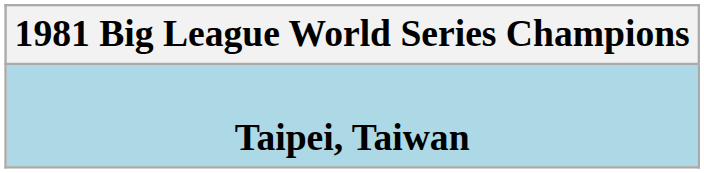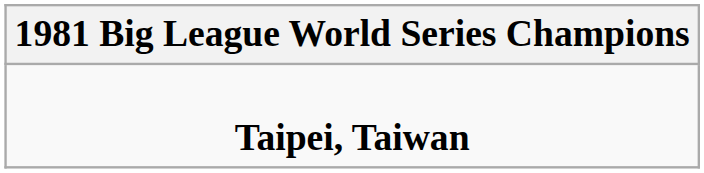(352, 136) lightblue background -> (352, 136) no background
